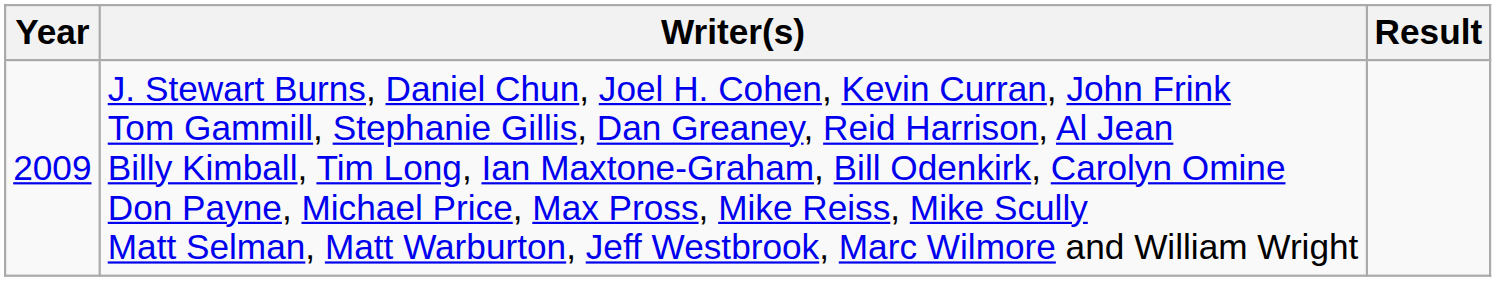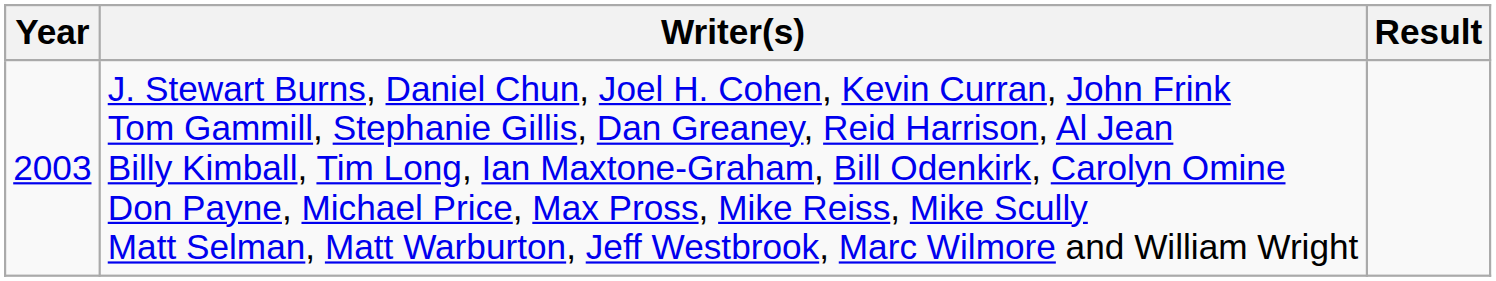(52, 167) 2009 -> (52, 167) 2003
